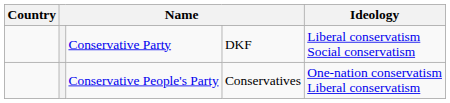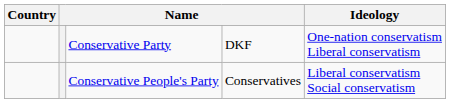(364, 44) Liberal conservatism Social conservatism -> (375, 44) One-nation conservatism Liberal conservatism
(375, 80) One-nation conservatism Liberal conservatism -> (364, 80) Liberal conservatism Social conservatism
